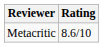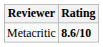(76, 32) normal -> (76, 32) bold
